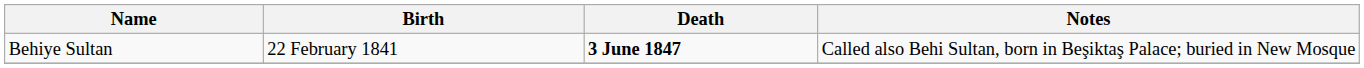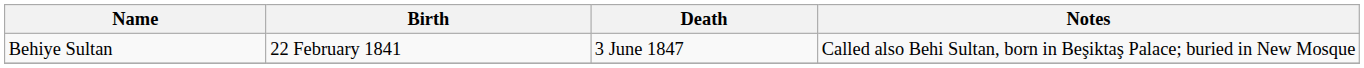(635, 48) bold -> (639, 48) normal
